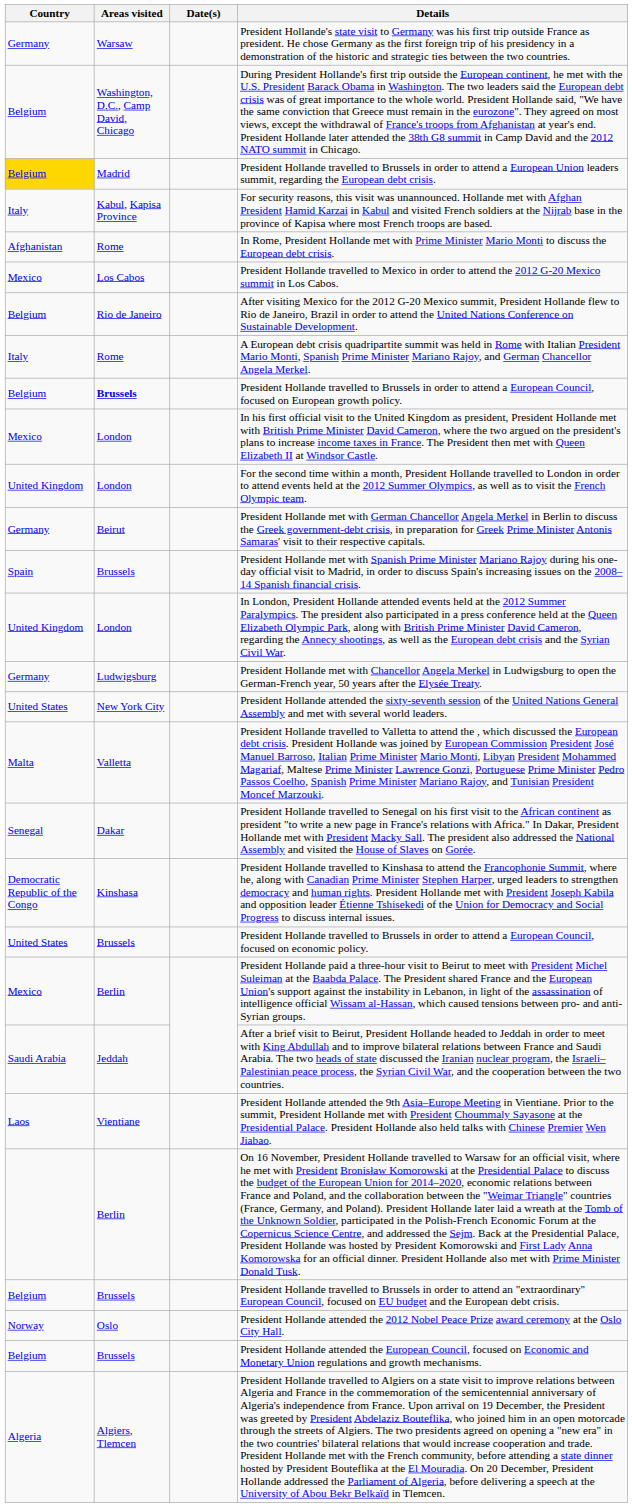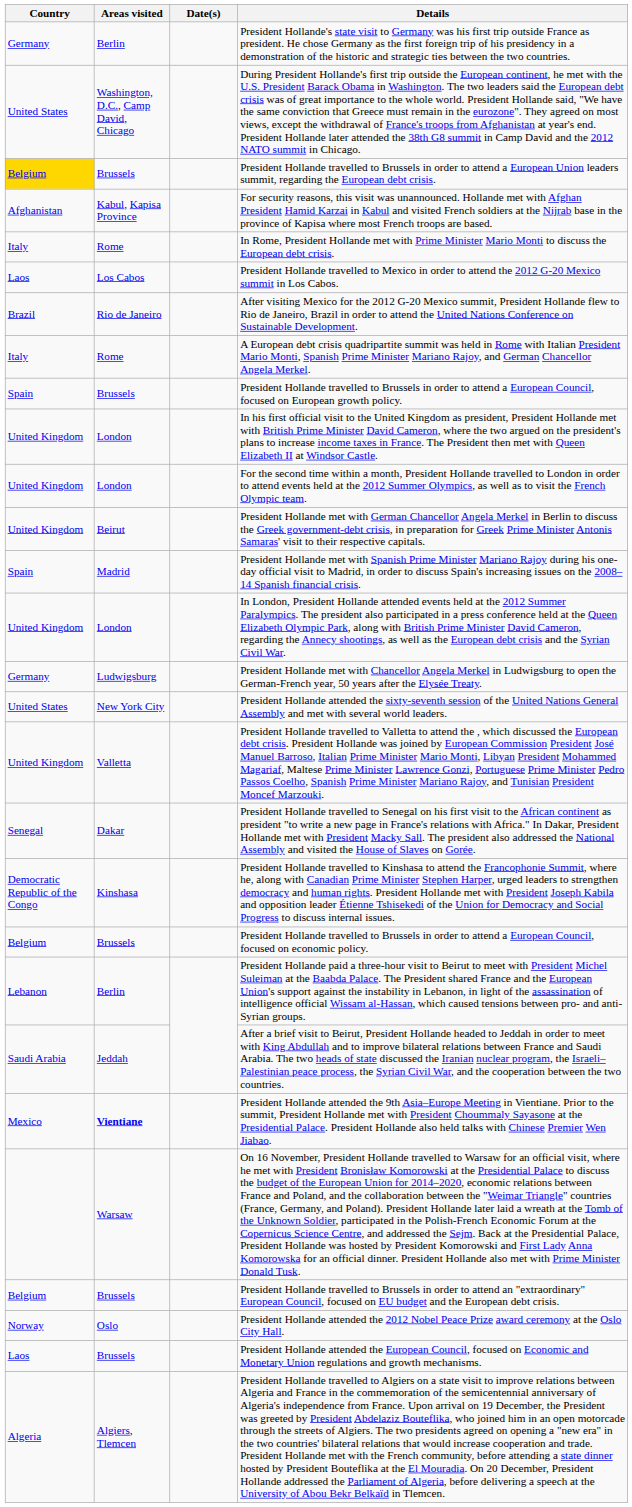(115, 43) Warsaw -> (111, 43) Berlin
(27, 111) Belgium -> (38, 111) United States
(113, 173) Madrid -> (116, 173) Brussels
(18, 210) Italy -> (35, 210) Afghanistan
(35, 247) Afghanistan -> (18, 247) Italy
(25, 277) Mexico -> (19, 277) Laos
(27, 314) Belgium -> (21, 314) Brazil
(27, 393) Belgium -> (20, 393) Spain
(117, 393) bold -> (116, 393) normal
(25, 436) Mexico -> (45, 436) United Kingdom
(28, 528) Germany -> (45, 528) United Kingdom
(116, 571) Brussels -> (113, 571) Madrid
(21, 762) Malta -> (45, 762) United Kingdom
(38, 941) United States -> (27, 941) Belgium
(25, 991) Mexico -> (27, 991) Lebanon
(19, 1121) Laos -> (25, 1121) Mexico
(118, 1121) normal -> (120, 1121) bold
(111, 1214) Berlin -> (115, 1214) Warsaw
(27, 1356) Belgium -> (19, 1356) Laos
